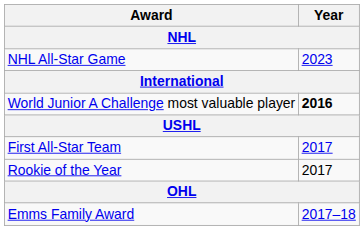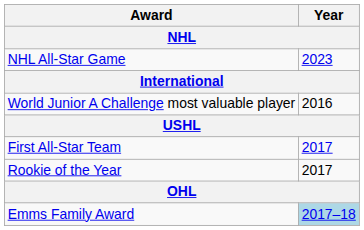(317, 103) bold -> (317, 103) normal
(329, 214) no background -> (329, 214) lightblue background
